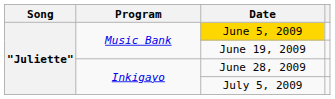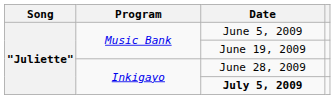(263, 31) gold background -> (263, 31) no background
(263, 85) normal -> (263, 85) bold
